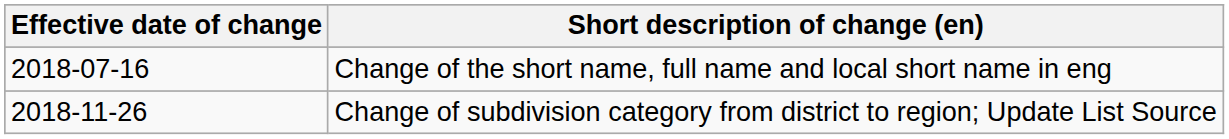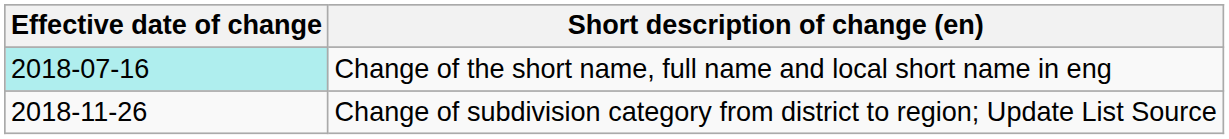(80, 68) no background -> (80, 68) paleturquoise background
